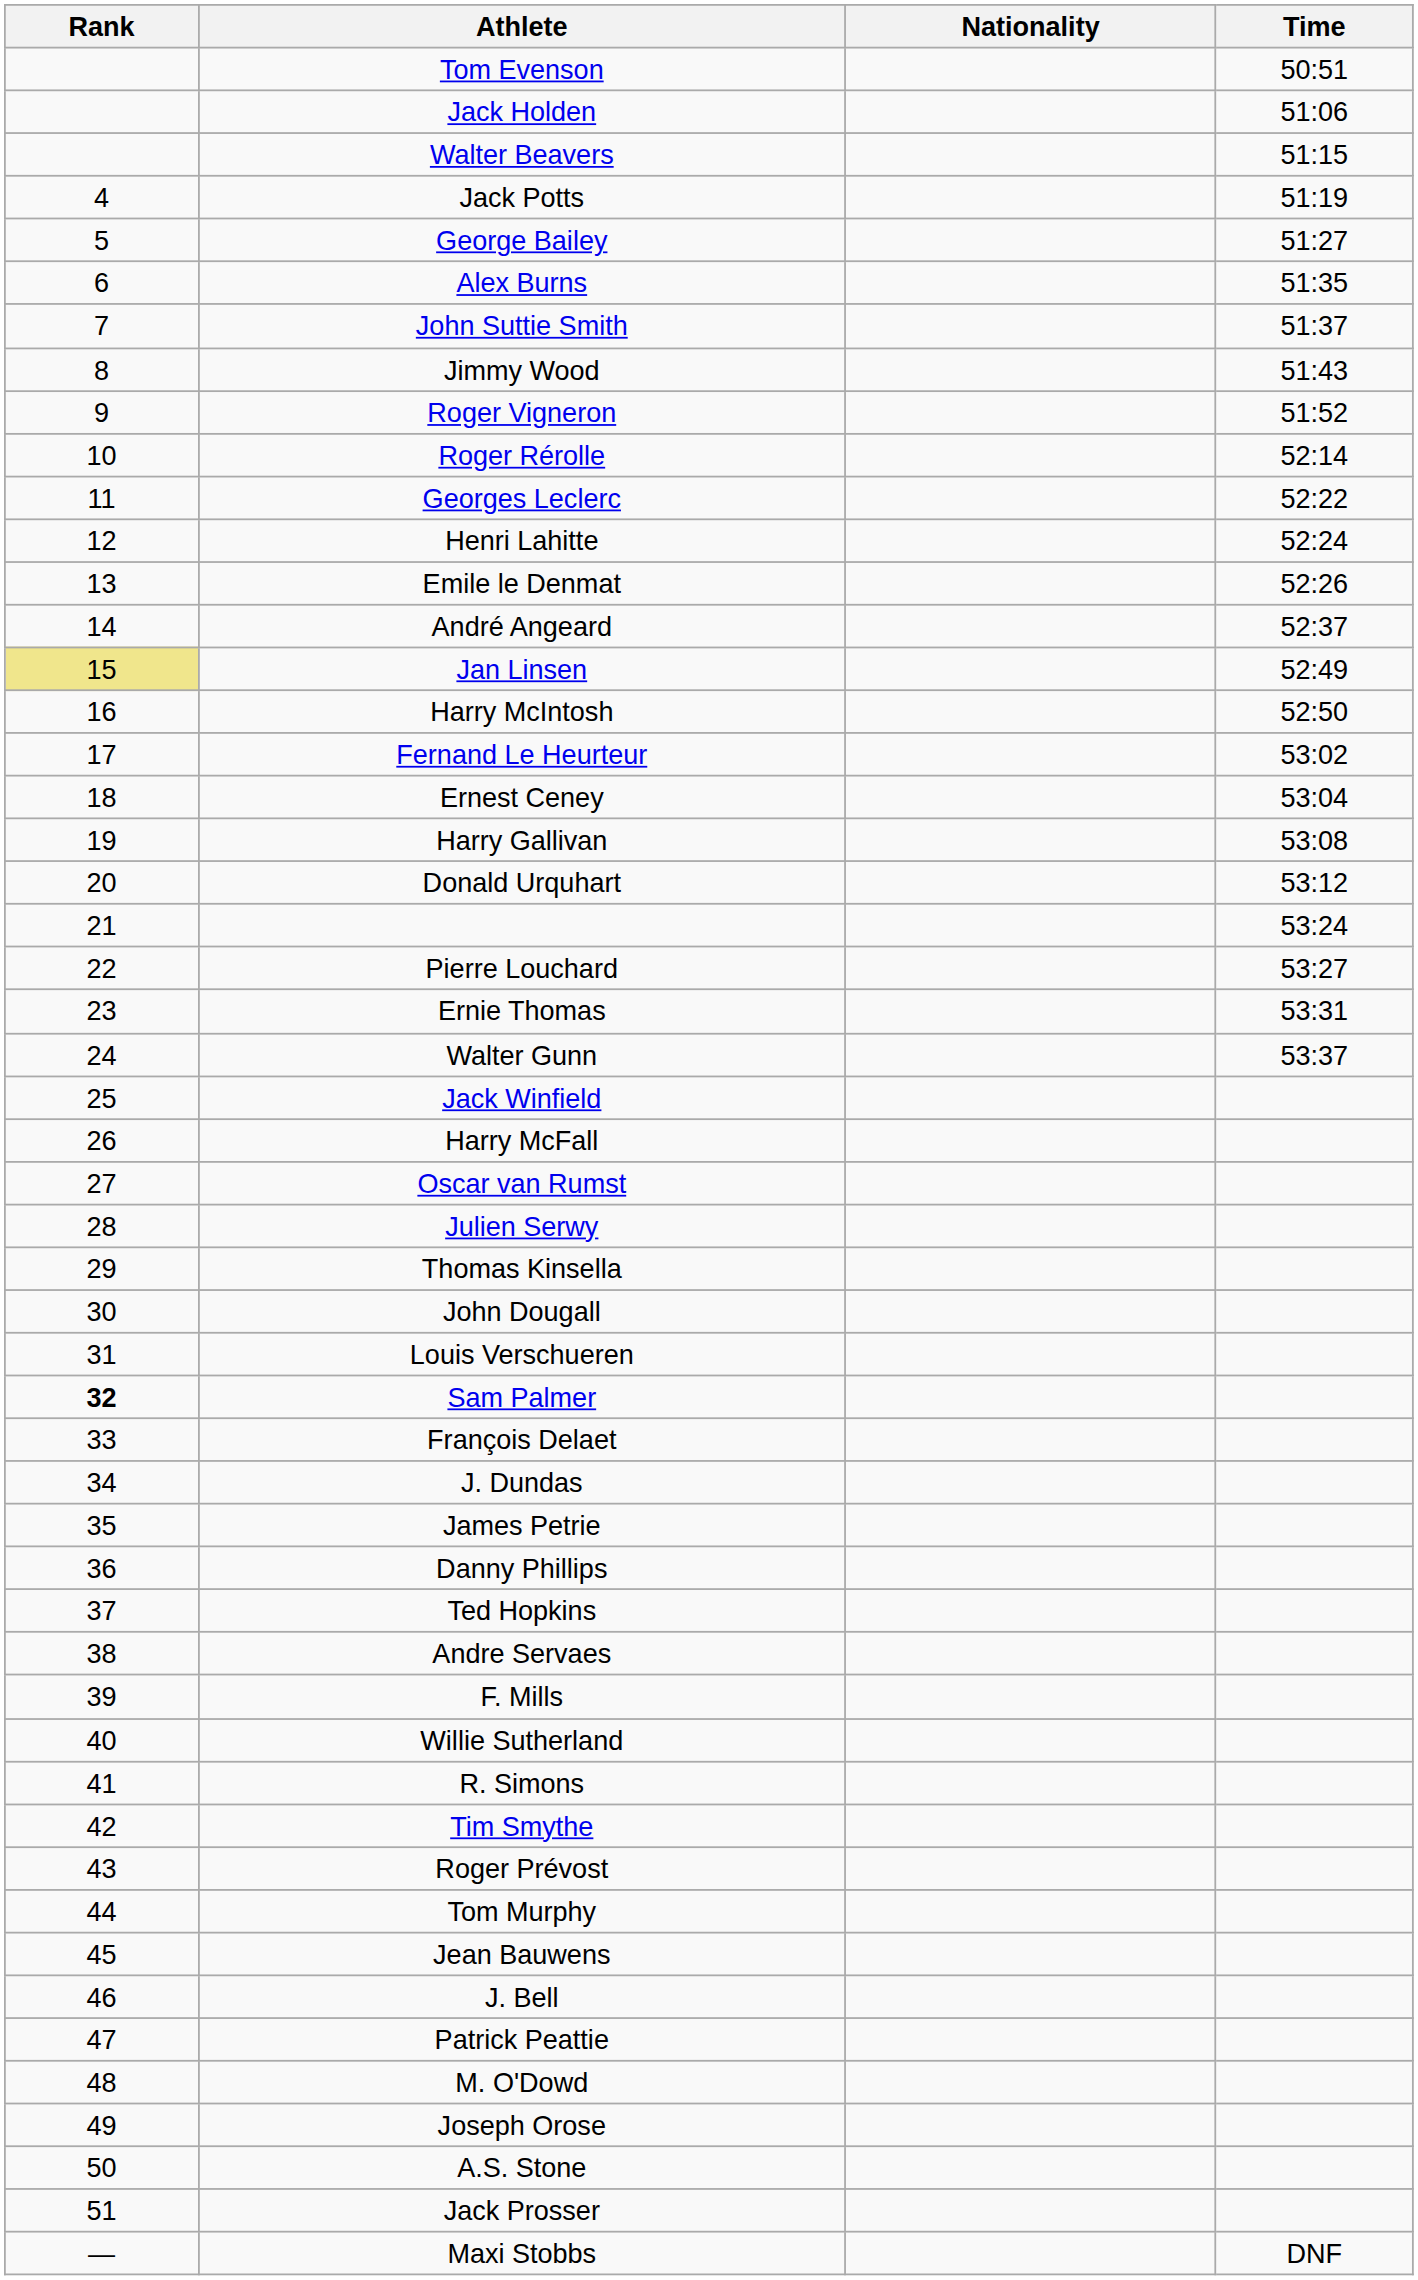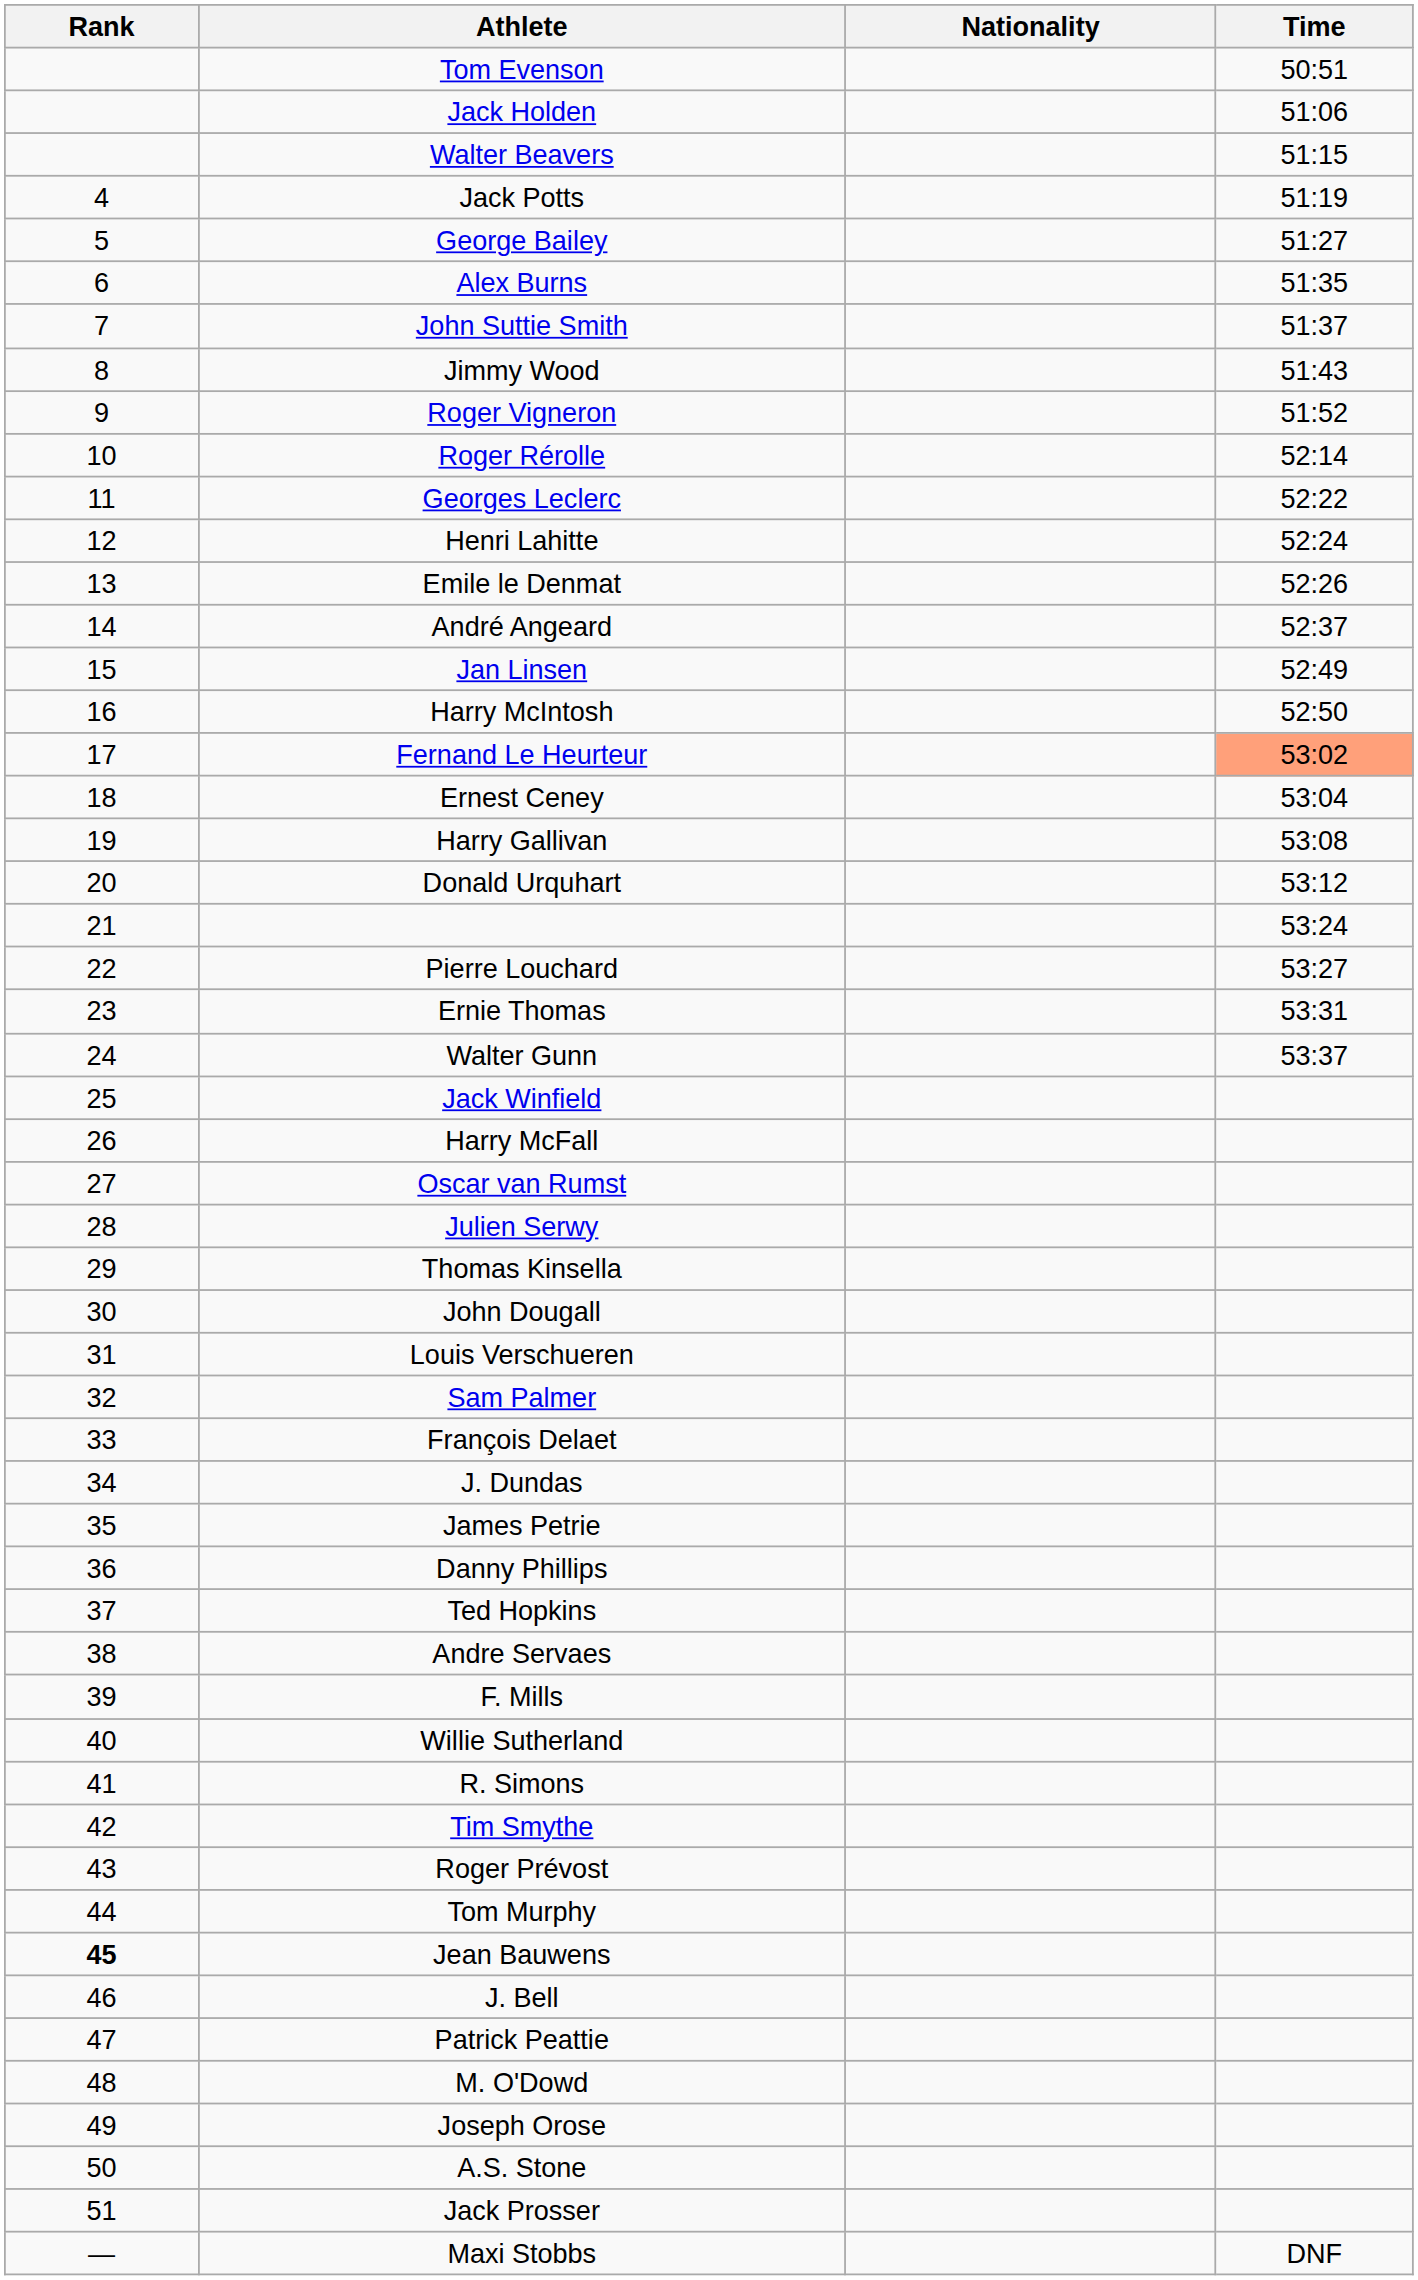(102, 669) khaki background -> (102, 669) no background
(1314, 755) no background -> (1314, 755) lightsalmon background
(102, 1397) bold -> (102, 1397) normal
(102, 1954) normal -> (102, 1954) bold
